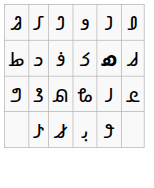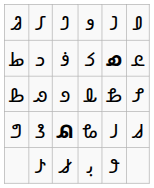(133, 58) 𐴆 -> (138, 58) 𐴒
+ row: (16, 94)
(61, 94) normal -> (65, 130) bold
(133, 94) 𐴒 -> (138, 130) 𐴆
